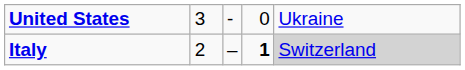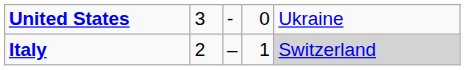(265, 49) bold -> (265, 49) normal
